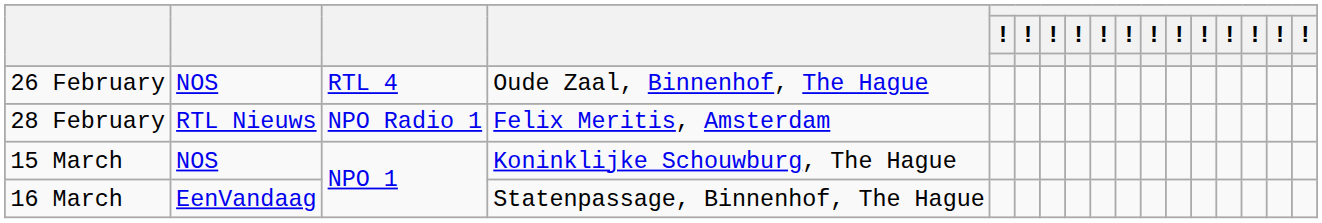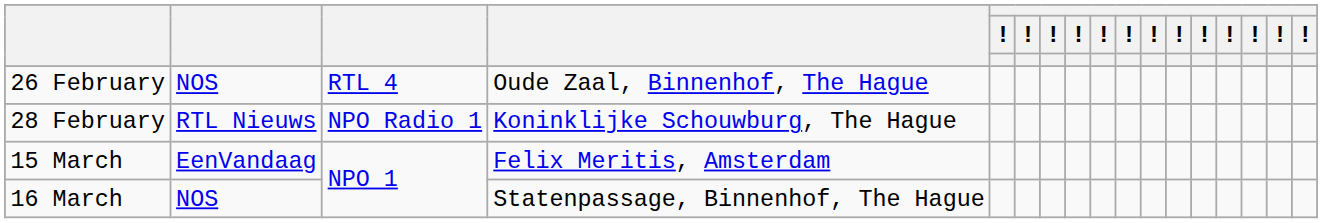(662, 123) Felix Meritis, Amsterdam -> (725, 123) Koninklijke Schouwburg, The Hague
(197, 161) NOS -> (246, 161) EenVandaag
(725, 161) Koninklijke Schouwburg, The Hague -> (662, 161) Felix Meritis, Amsterdam
(246, 199) EenVandaag -> (197, 199) NOS
